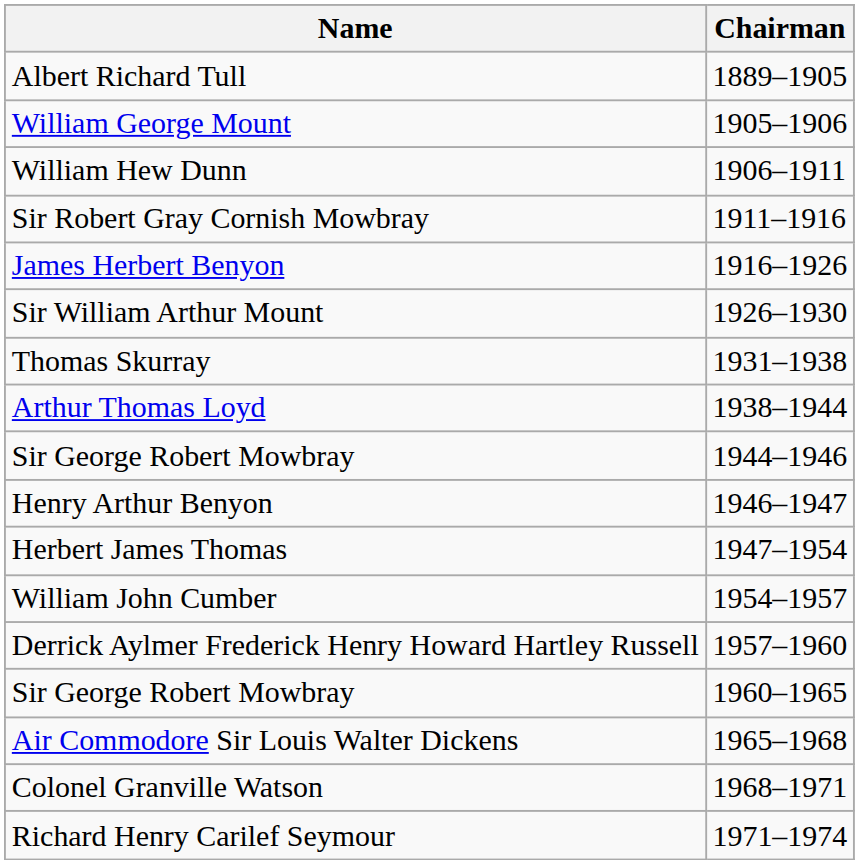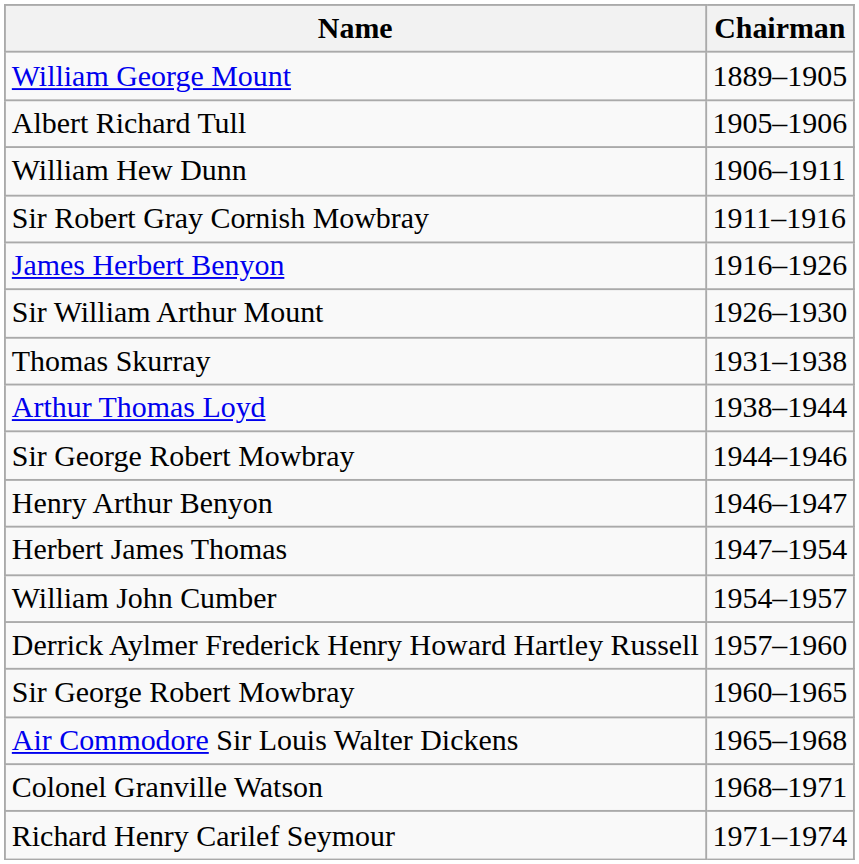(129, 75) Albert Richard Tull -> (151, 75) William George Mount
(151, 123) William George Mount -> (129, 123) Albert Richard Tull
